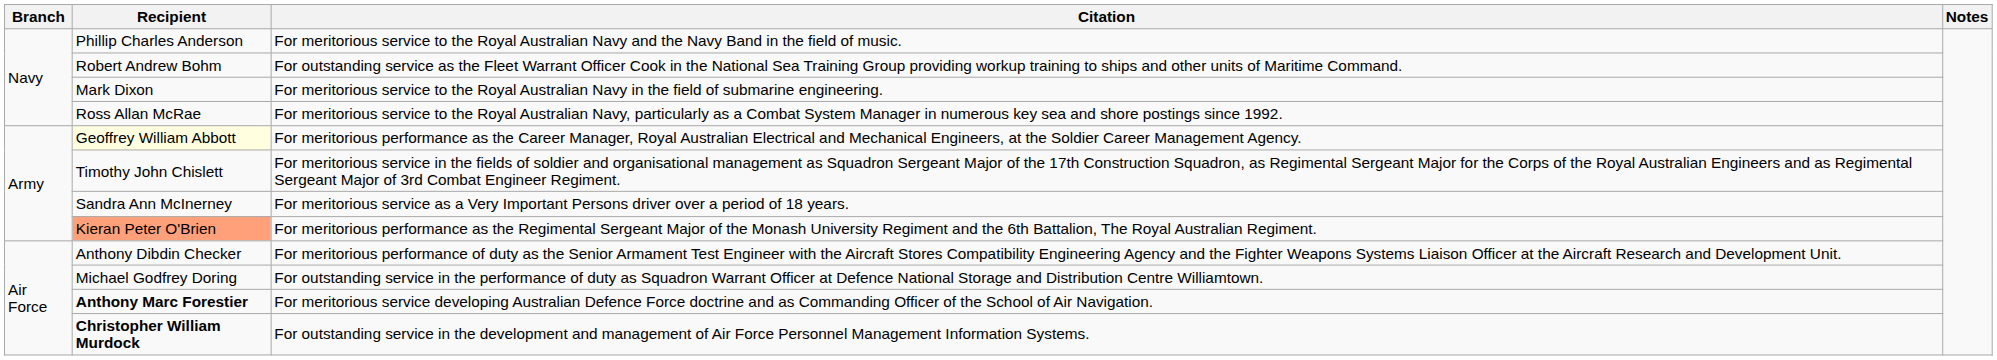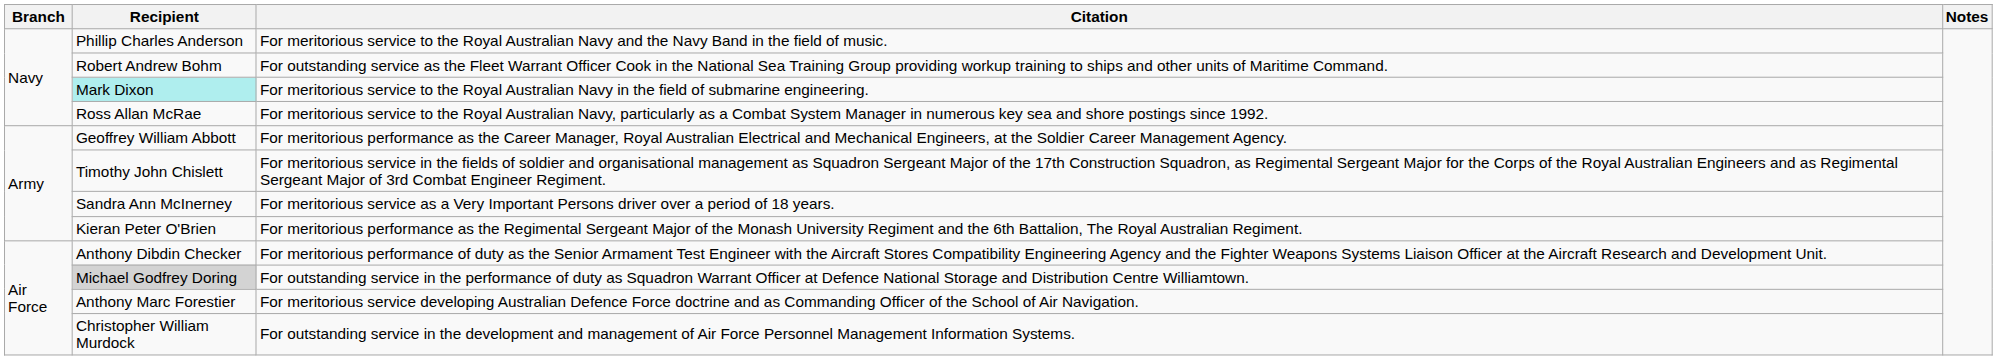(115, 90) no background -> (115, 90) paleturquoise background
(156, 138) lightyellow background -> (156, 138) no background
(146, 228) lightsalmon background -> (146, 228) no background
(156, 277) no background -> (156, 277) lightgrey background
(162, 301) bold -> (156, 301) normal
(148, 334) bold -> (142, 334) normal
